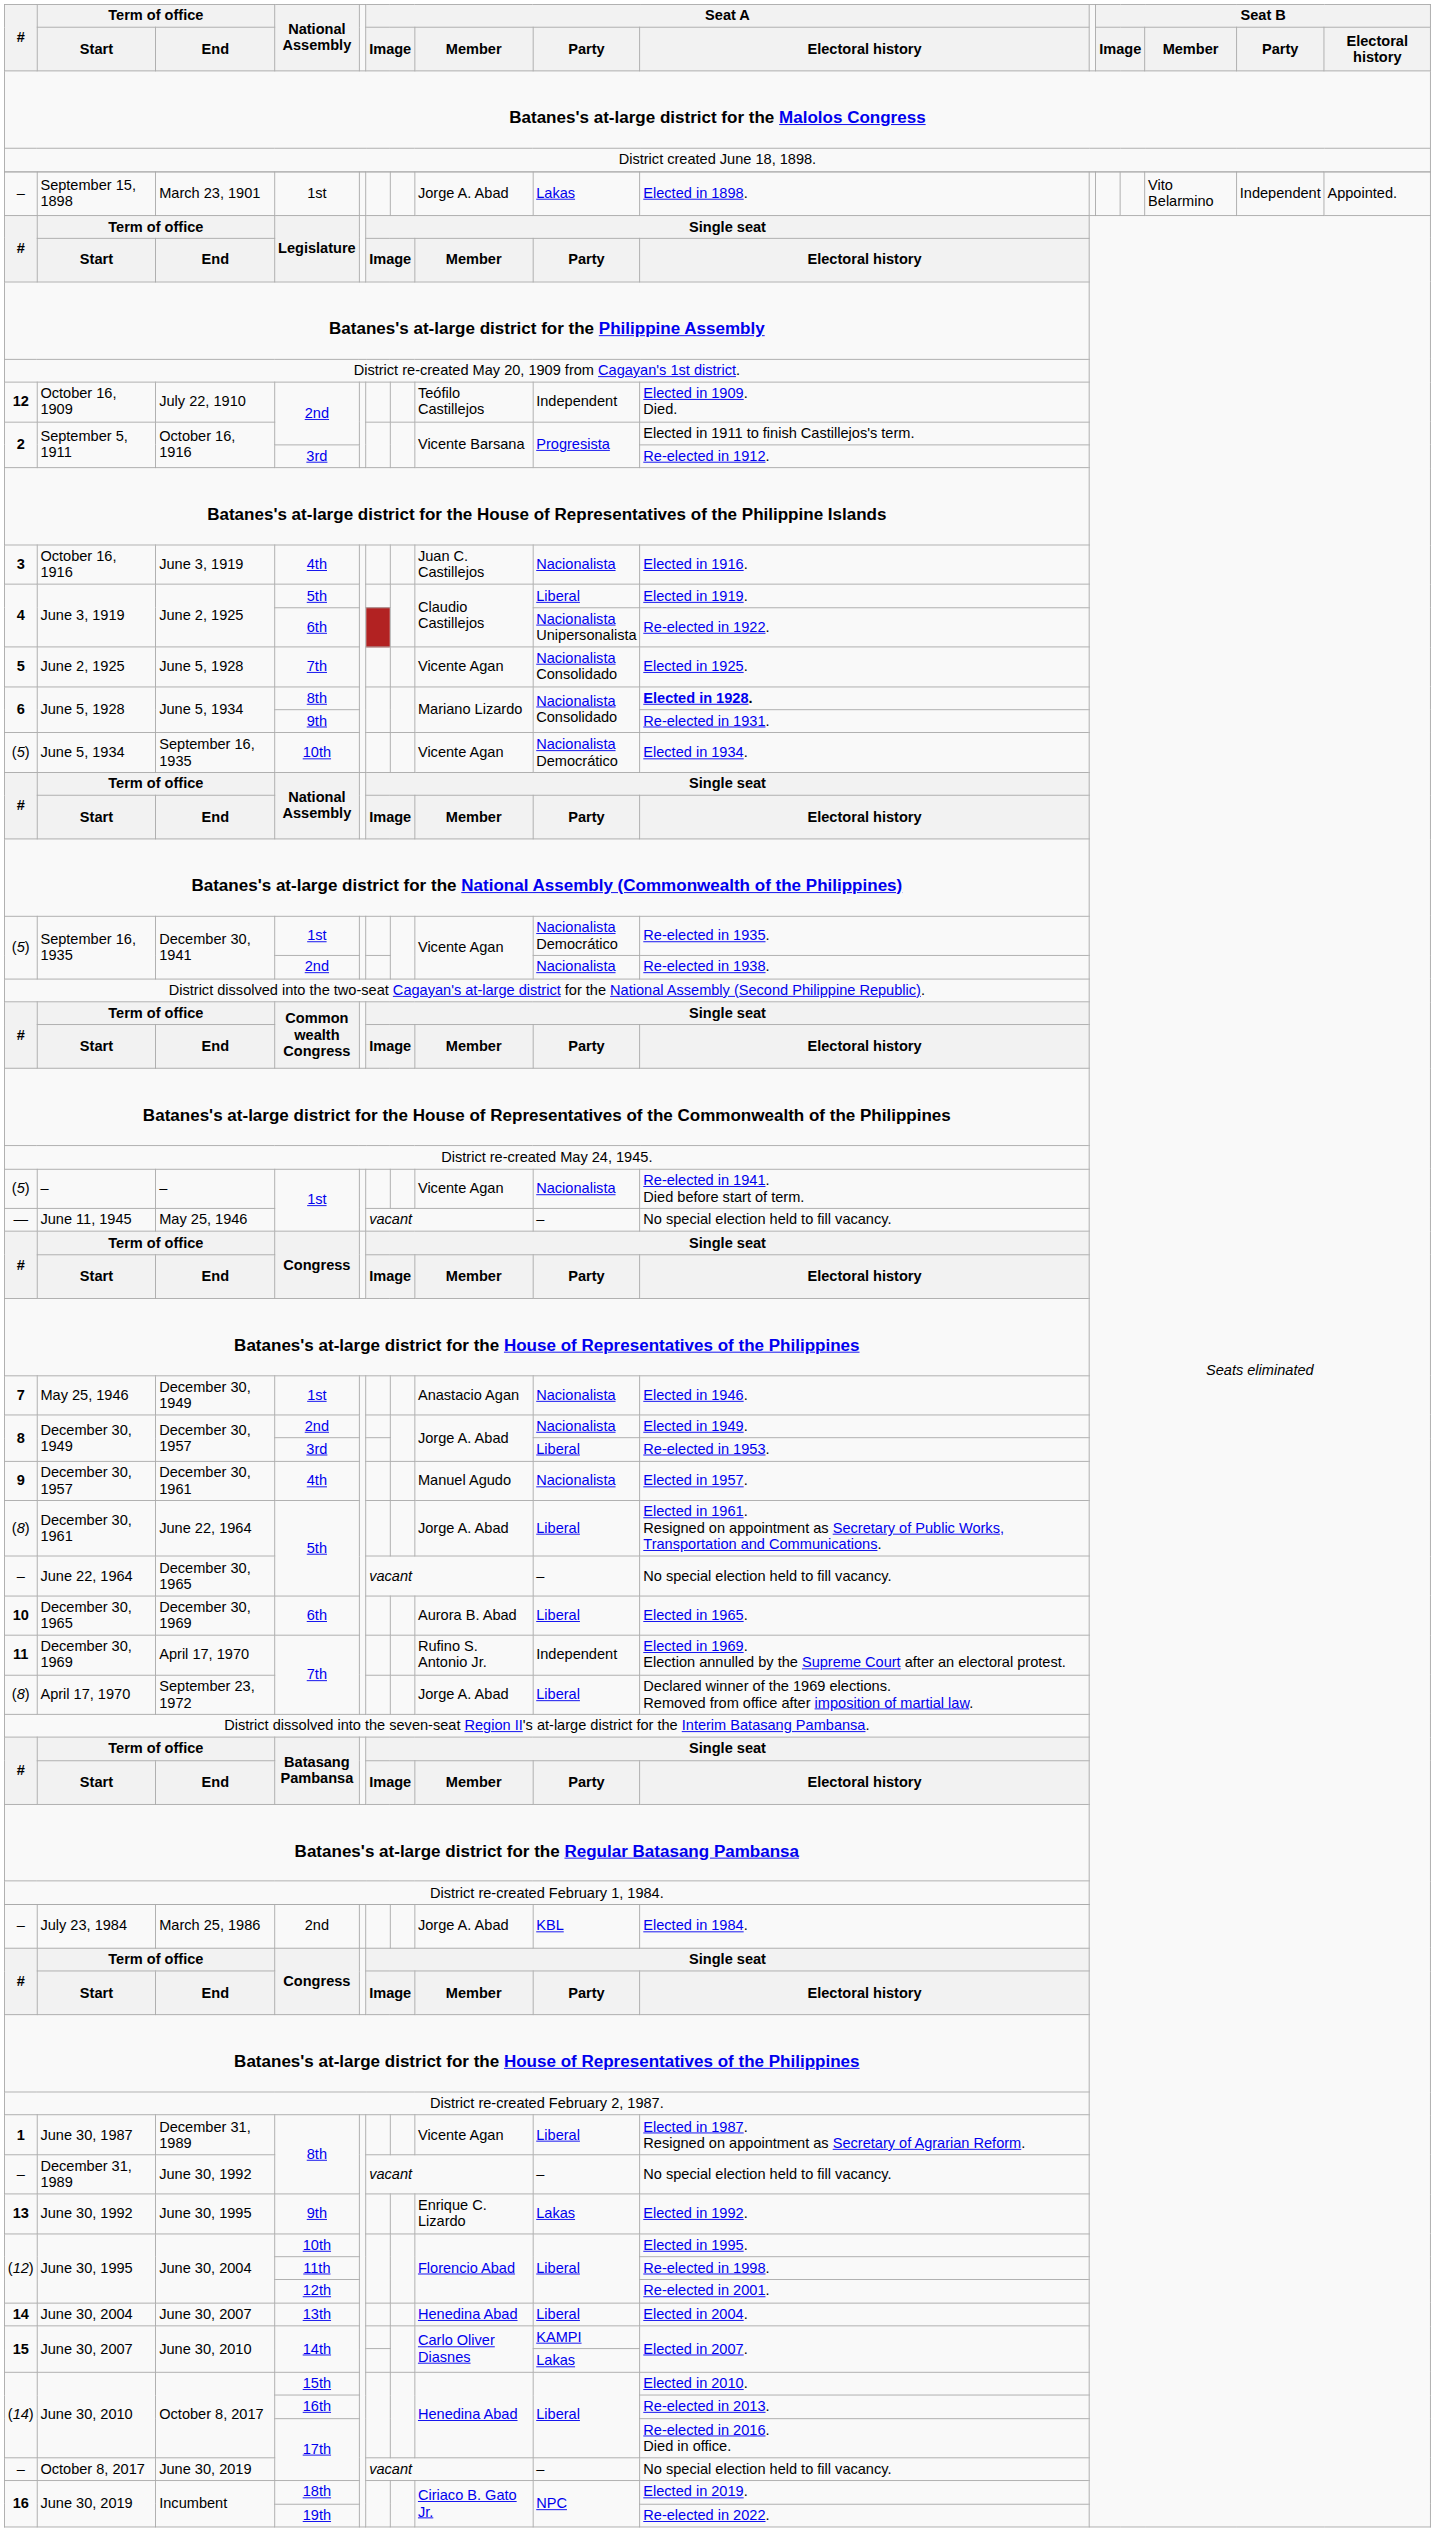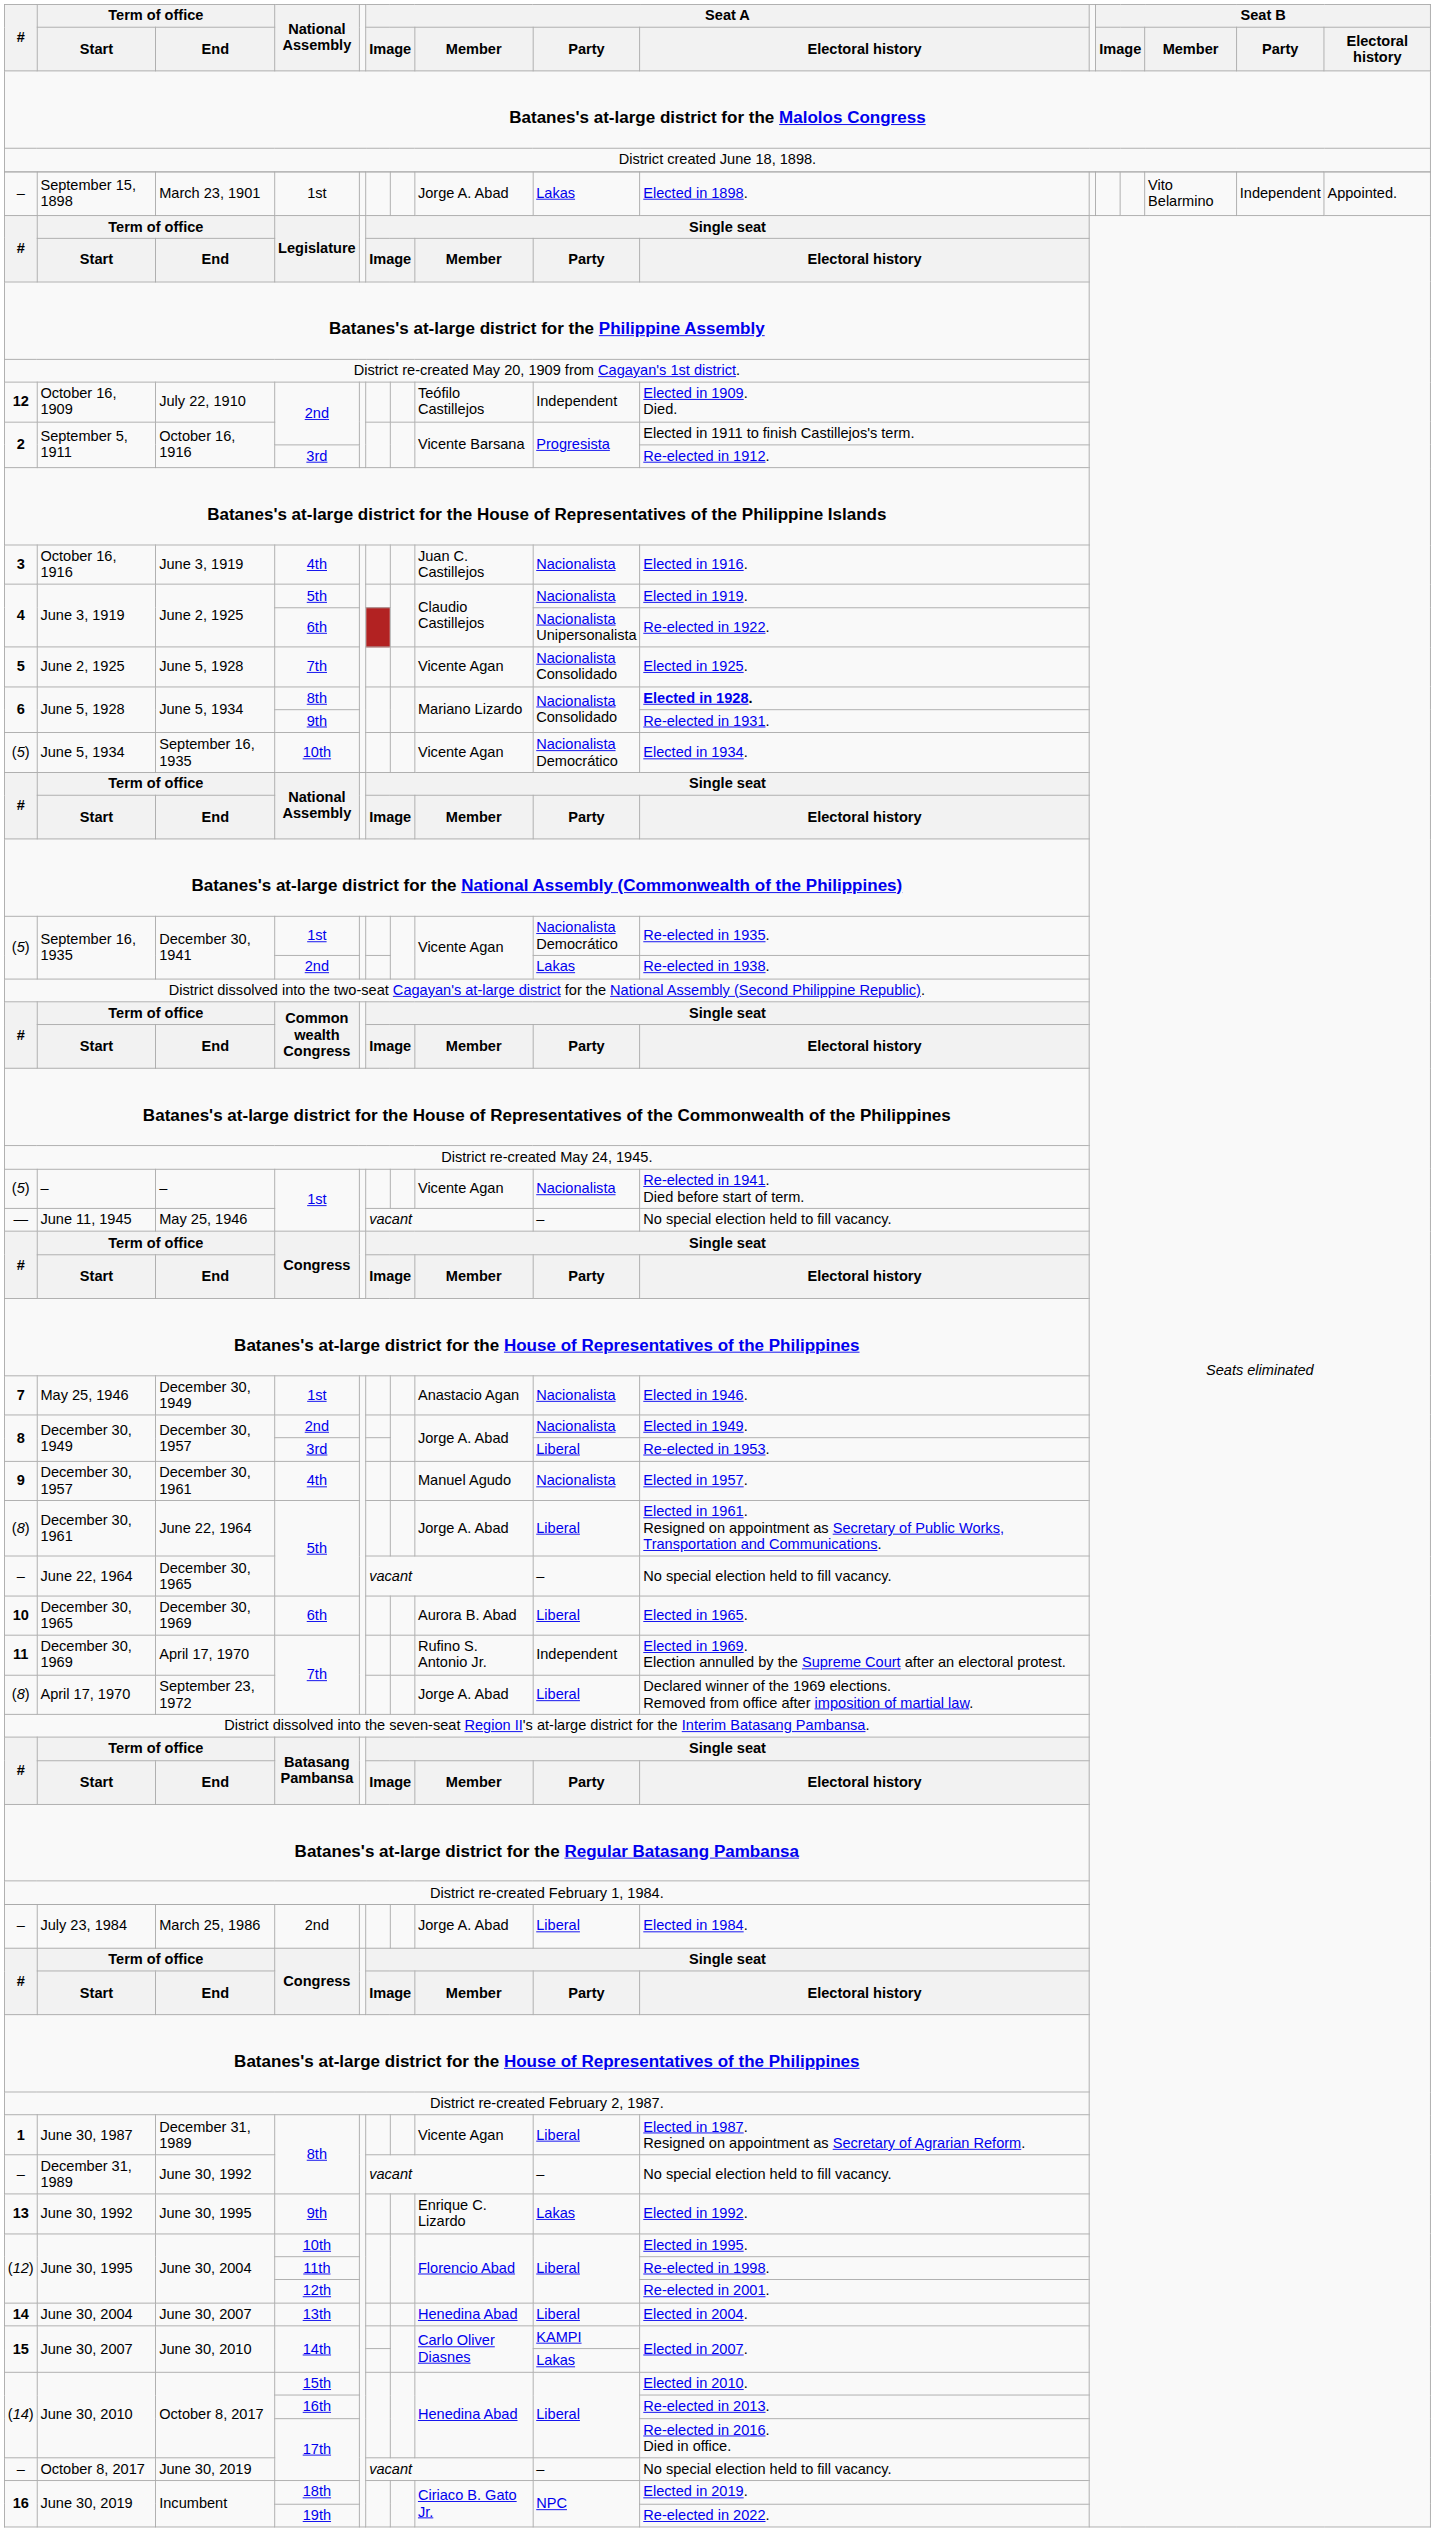(558, 596) Liberal -> (576, 596) Nacionalista
(576, 967) Nacionalista -> (556, 967) Lakas
(550, 1926) KBL -> (558, 1926) Liberal
